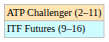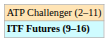(46, 28) normal -> (48, 28) bold
